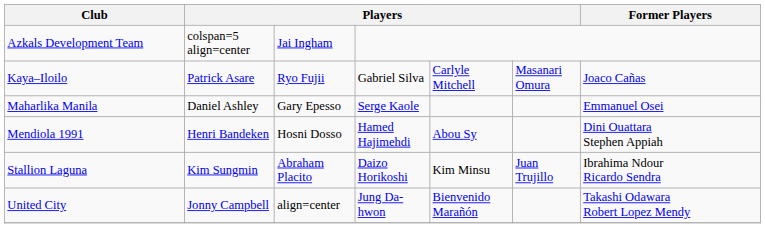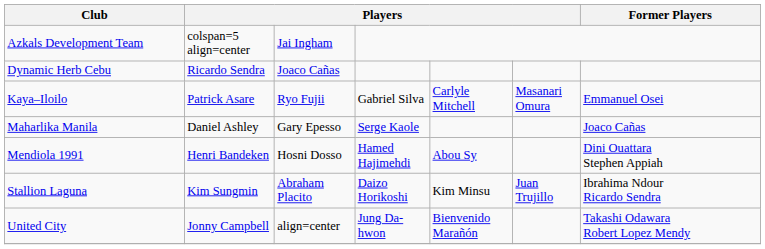+ row: (59, 71)
(614, 78) Joaco Cañas -> (623, 99) Emmanuel Osei
(623, 106) Emmanuel Osei -> (614, 127) Joaco Cañas
